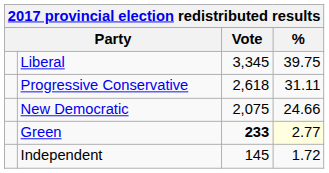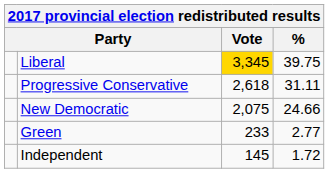(251, 62) no background -> (251, 62) gold background
(257, 132) bold -> (257, 132) normal
(306, 132) lightyellow background -> (306, 132) no background
